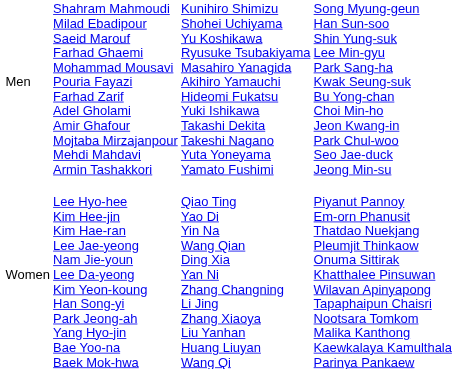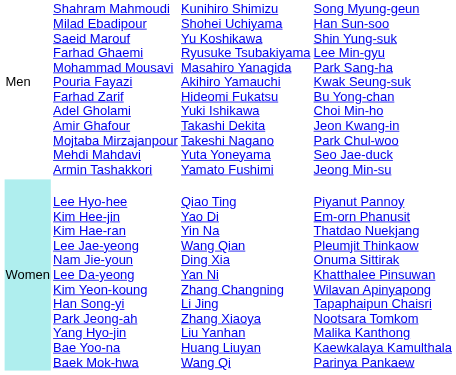(28, 275) no background -> (28, 275) paleturquoise background
